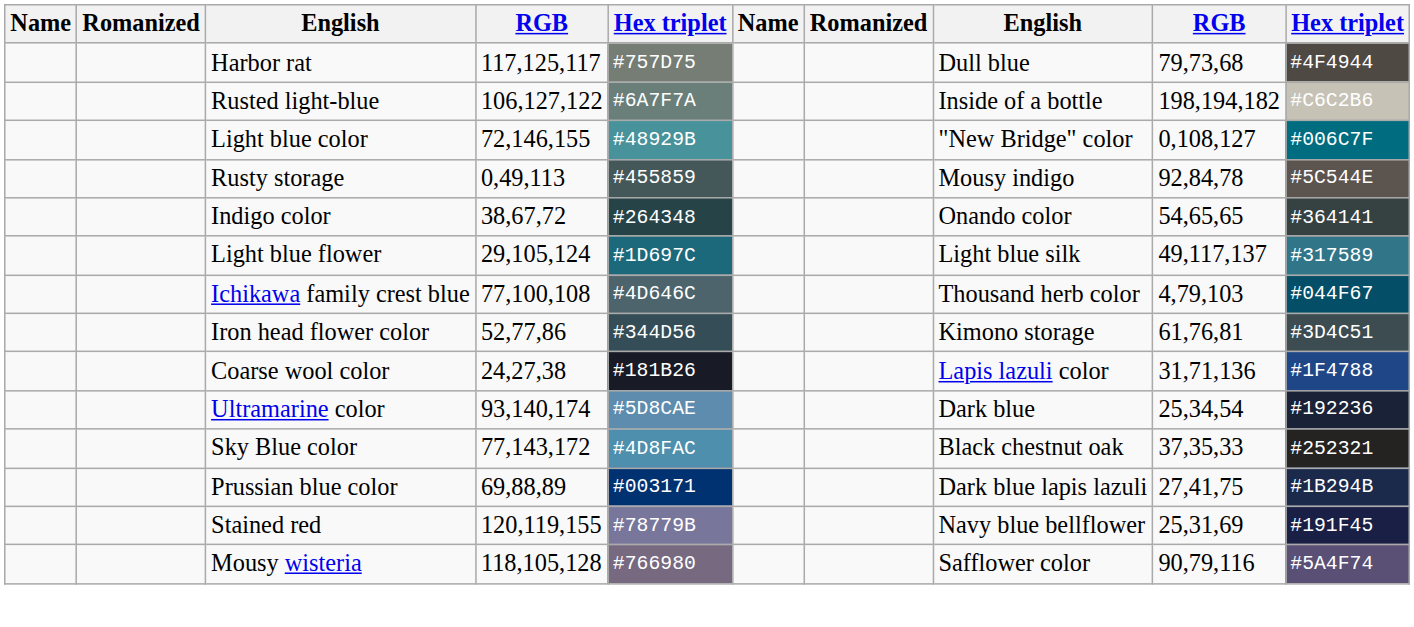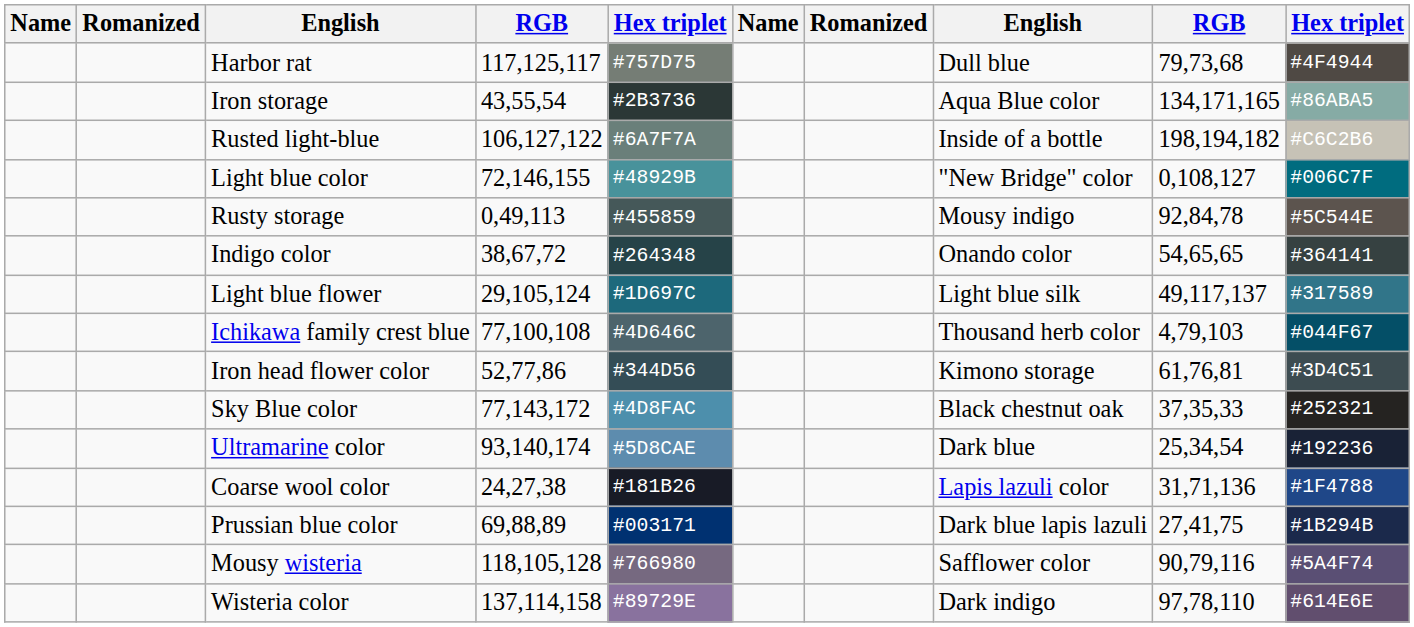+ row: (270, 100)
rows swapped: (284, 448) <-> (300, 370)
- row: (266, 525)
+ row: (280, 602)
